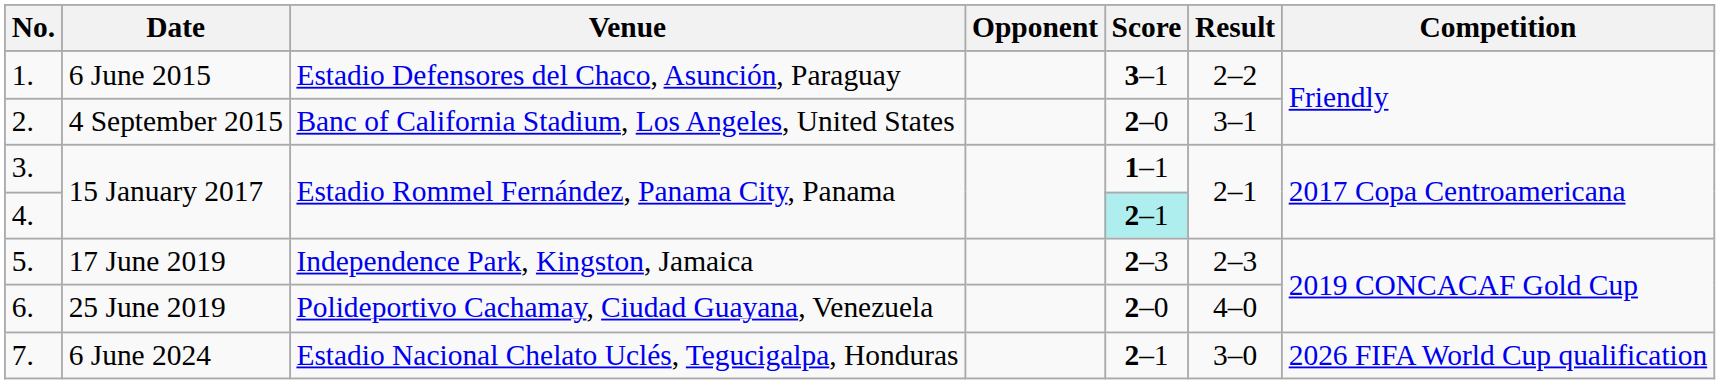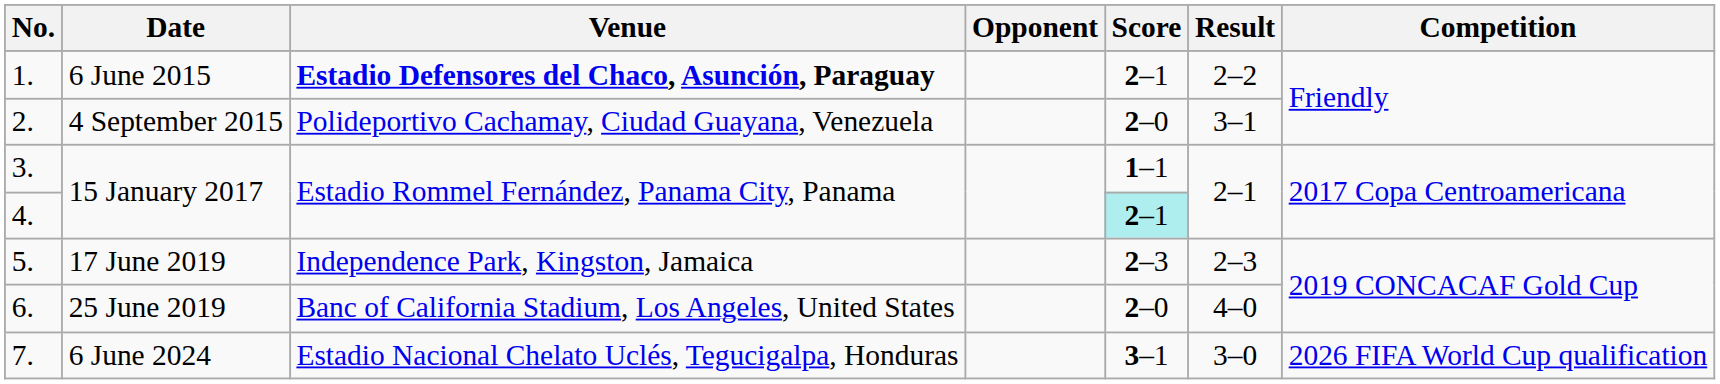(599, 74) normal -> (616, 74) bold
(1146, 74) 3–1 -> (1146, 74) 2–1
(626, 121) Banc of California Stadium, Los Angeles, United States -> (615, 121) Polideportivo Cachamay, Ciudad Guayana, Venezuela
(615, 307) Polideportivo Cachamay, Ciudad Guayana, Venezuela -> (626, 307) Banc of California Stadium, Los Angeles, United States
(1146, 354) 2–1 -> (1146, 354) 3–1
